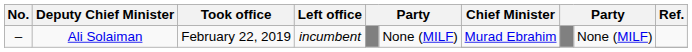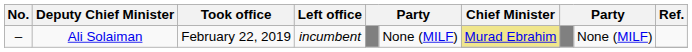(511, 36) no background -> (511, 36) khaki background
